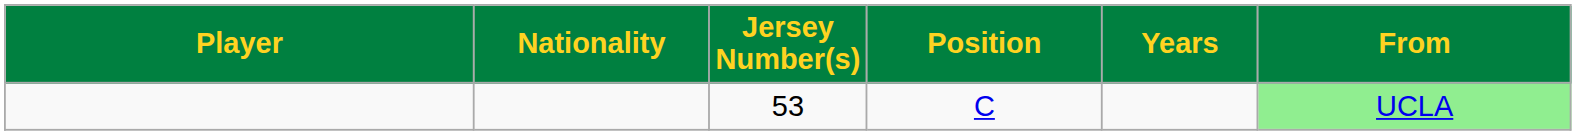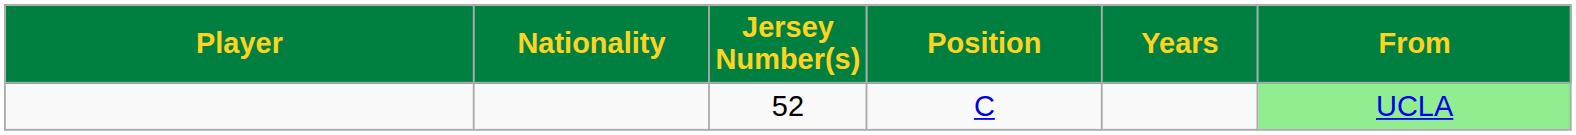(788, 105) 53 -> (788, 105) 52
